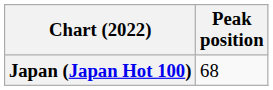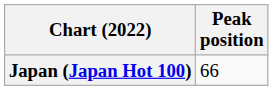(209, 70) 68 -> (209, 70) 66
